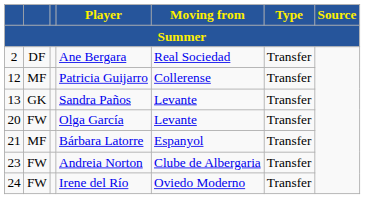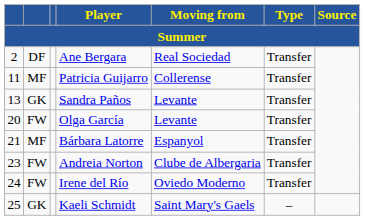(14, 78) 12 -> (14, 78) 11
+ row: (97, 204)
